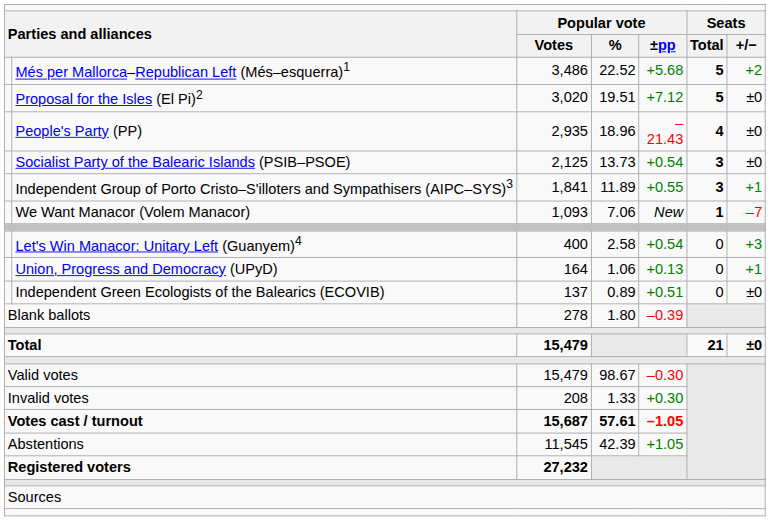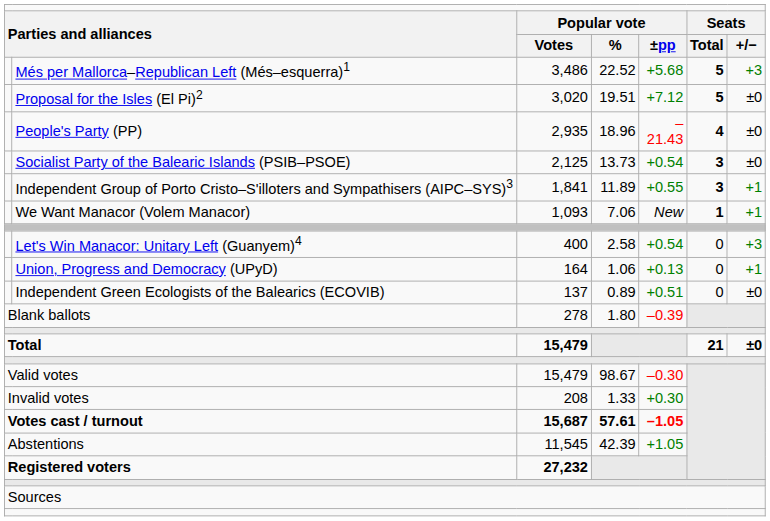(754, 70) +2 -> (754, 70) +3
(754, 212) –7 -> (754, 212) +1
